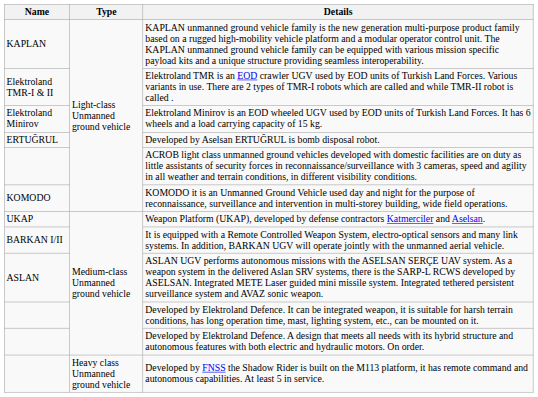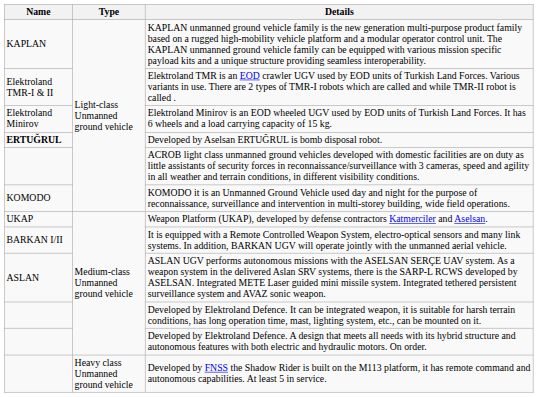(32, 140) normal -> (34, 140) bold
